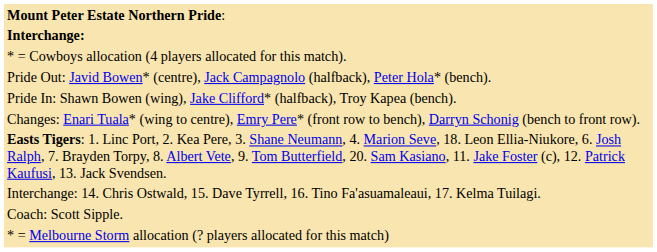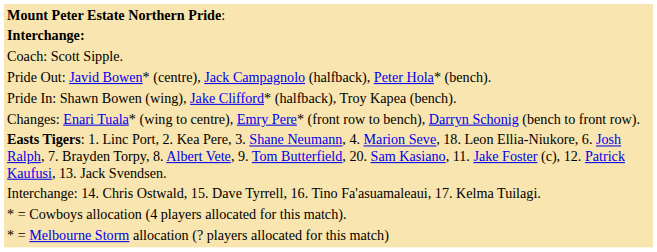(177, 57) * = Cowboys allocation (4 players allocated for this match). -> (65, 57) Coach: Scott Sipple.
(65, 215) Coach: Scott Sipple. -> (177, 215) * = Cowboys allocation (4 players allocated for this match).
